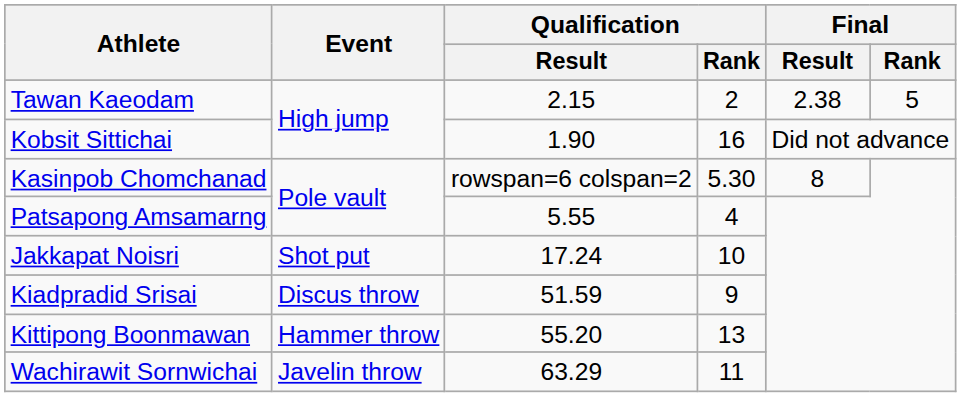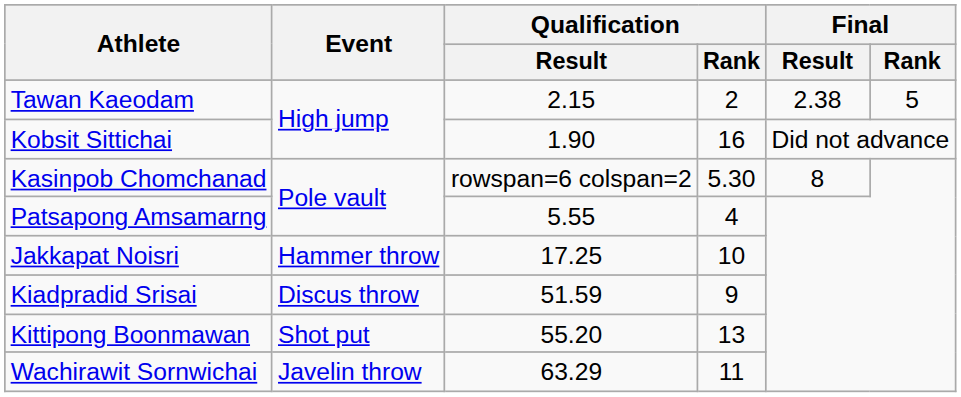(324, 256) Shot put -> (359, 256) Hammer throw
(571, 256) 17.24 -> (571, 256) 17.25
(359, 334) Hammer throw -> (324, 334) Shot put
